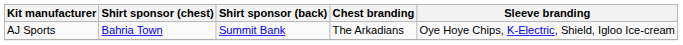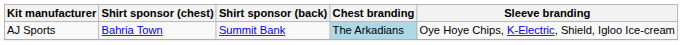(368, 30) no background -> (368, 30) lightblue background
